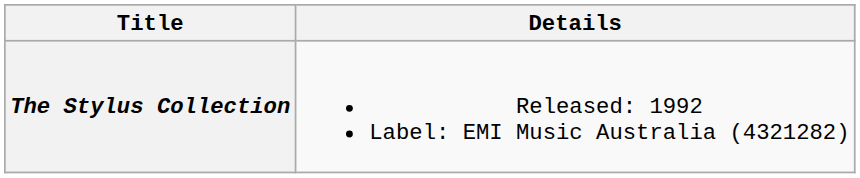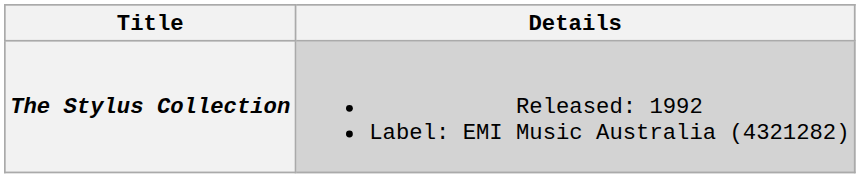(575, 120) no background -> (575, 120) lightgrey background
